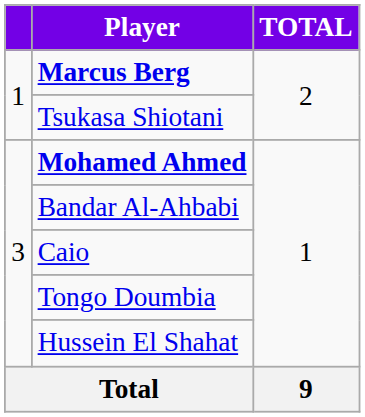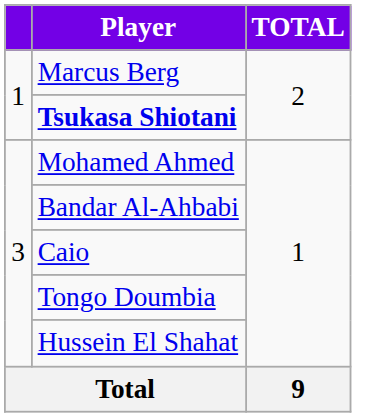(114, 72) bold -> (108, 72) normal
(130, 117) normal -> (137, 117) bold
(142, 162) bold -> (136, 162) normal
